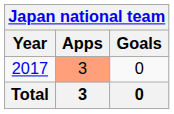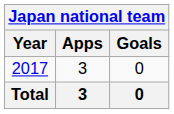(82, 69) lightsalmon background -> (82, 69) no background
